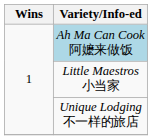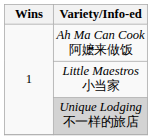(101, 42) lightblue background -> (101, 42) no background
(101, 115) no background -> (101, 115) lightgrey background
